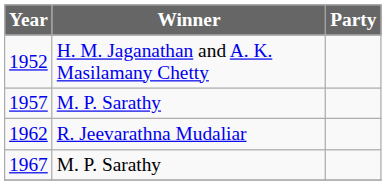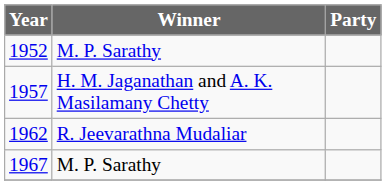(165, 61) H. M. Jaganathan and A. K. Masilamany Chetty -> (109, 50) M. P. Sarathy
(109, 103) M. P. Sarathy -> (165, 92) H. M. Jaganathan and A. K. Masilamany Chetty
